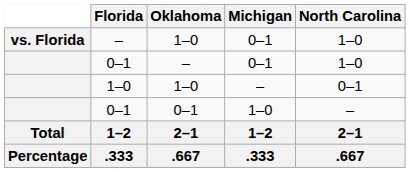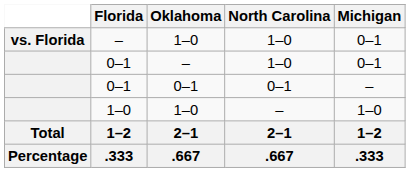columns swapped: (260, 16) <-> (350, 16)
(119, 86) 1–0 -> (119, 86) 0–1
(186, 86) 1–0 -> (186, 86) 0–1
(119, 110) 0–1 -> (119, 110) 1–0
(186, 110) 0–1 -> (186, 110) 1–0
